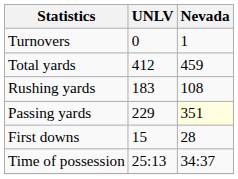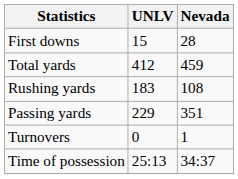rows swapped: (44, 137) <-> (39, 40)
(192, 112) lightyellow background -> (192, 112) no background
